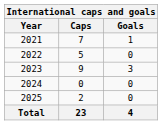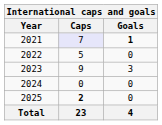(81, 40) no background -> (81, 40) lavender background
(130, 40) normal -> (130, 40) bold
(81, 98) normal -> (81, 98) bold
